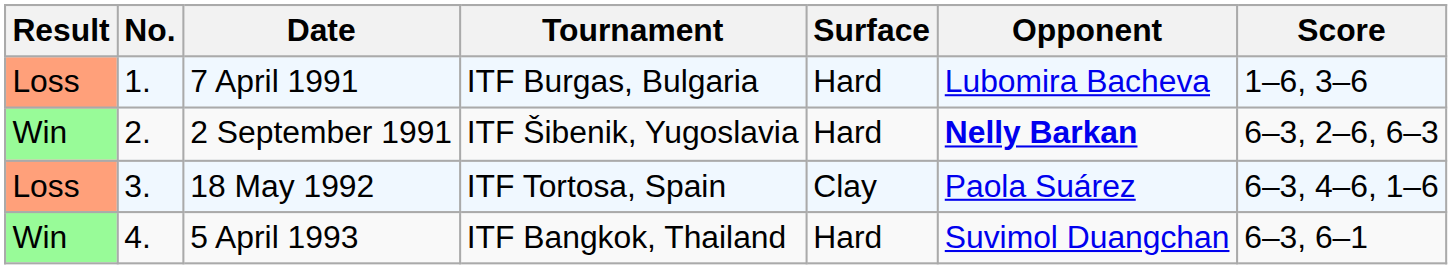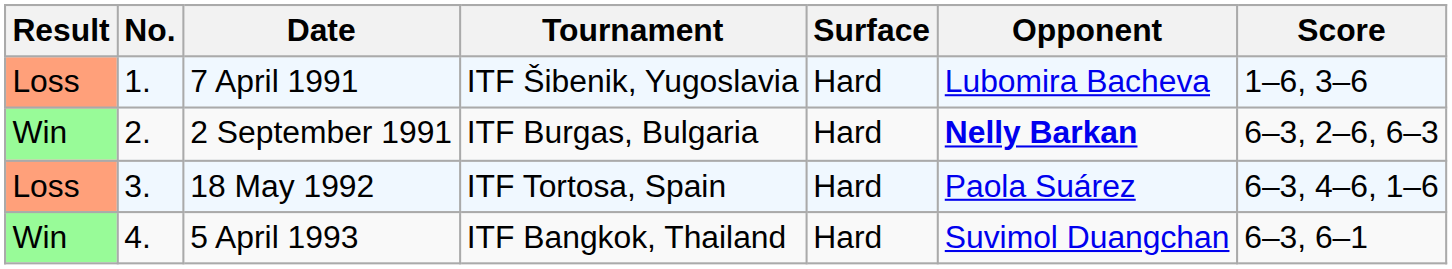(613, 81) ITF Burgas, Bulgaria -> (633, 81) ITF Šibenik, Yugoslavia
(633, 133) ITF Šibenik, Yugoslavia -> (613, 133) ITF Burgas, Bulgaria
(845, 184) Clay -> (848, 184) Hard
